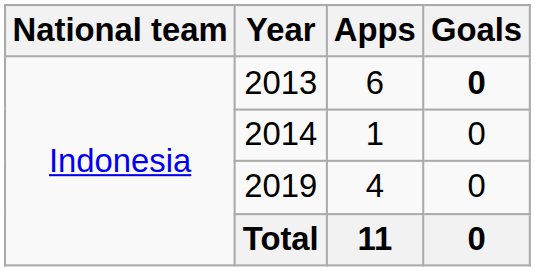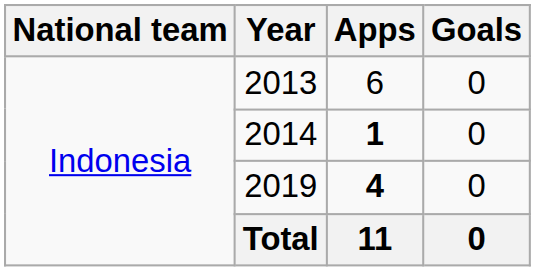(477, 82) bold -> (477, 82) normal
(375, 134) normal -> (375, 134) bold
(375, 186) normal -> (375, 186) bold
